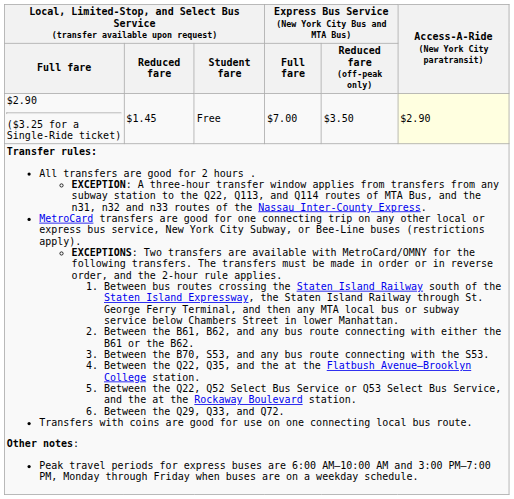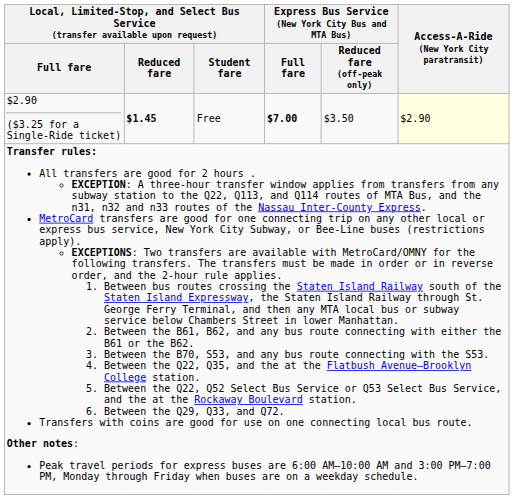(141, 119) normal -> (141, 119) bold
(282, 119) normal -> (282, 119) bold
